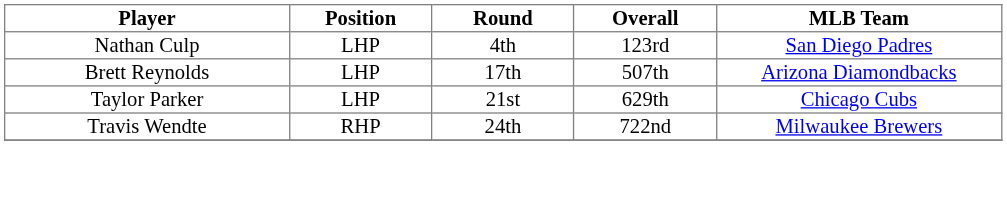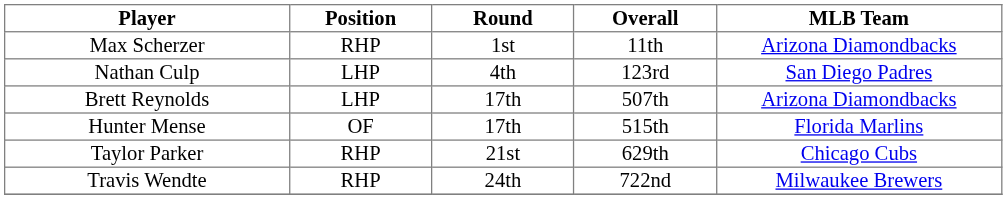+ row: (147, 45)
+ row: (147, 126)
(361, 99) LHP -> (361, 153) RHP
